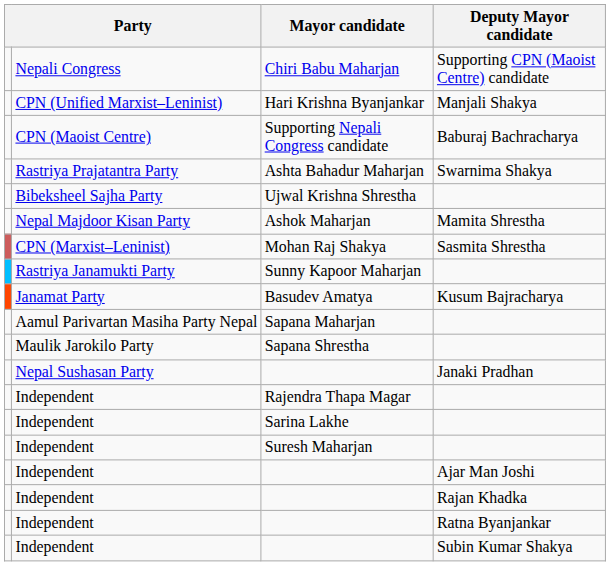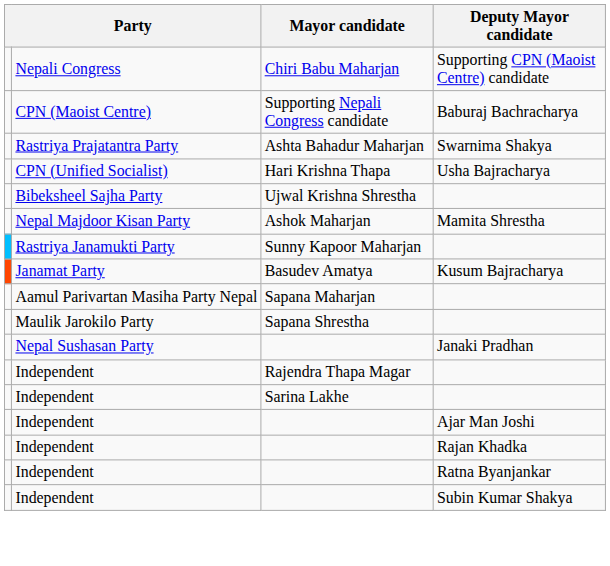- row: (344, 102)
+ row: (327, 171)
- row: (325, 246)
- row: (319, 447)
